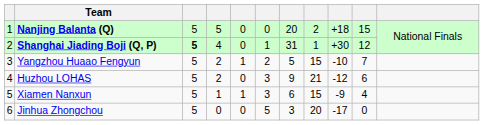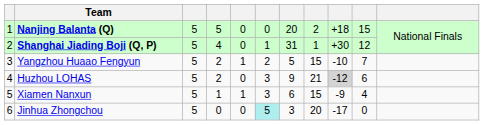(194, 45) bold -> (194, 45) normal
(340, 78) no background -> (340, 78) lightgrey background
(267, 111) no background -> (267, 111) paleturquoise background
